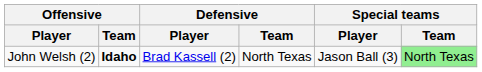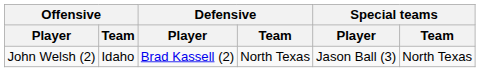(119, 56) bold -> (118, 56) normal
(439, 56) lightgreen background -> (437, 56) no background
